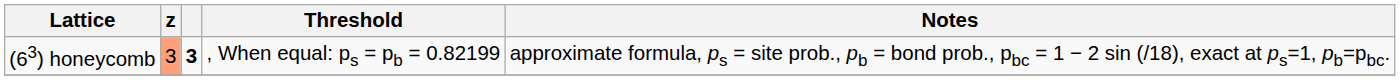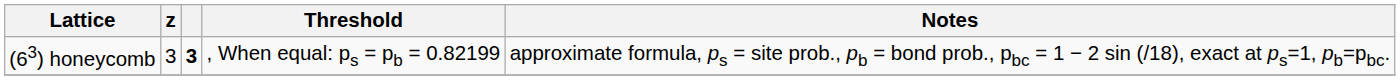(171, 55) lightsalmon background -> (171, 55) no background
